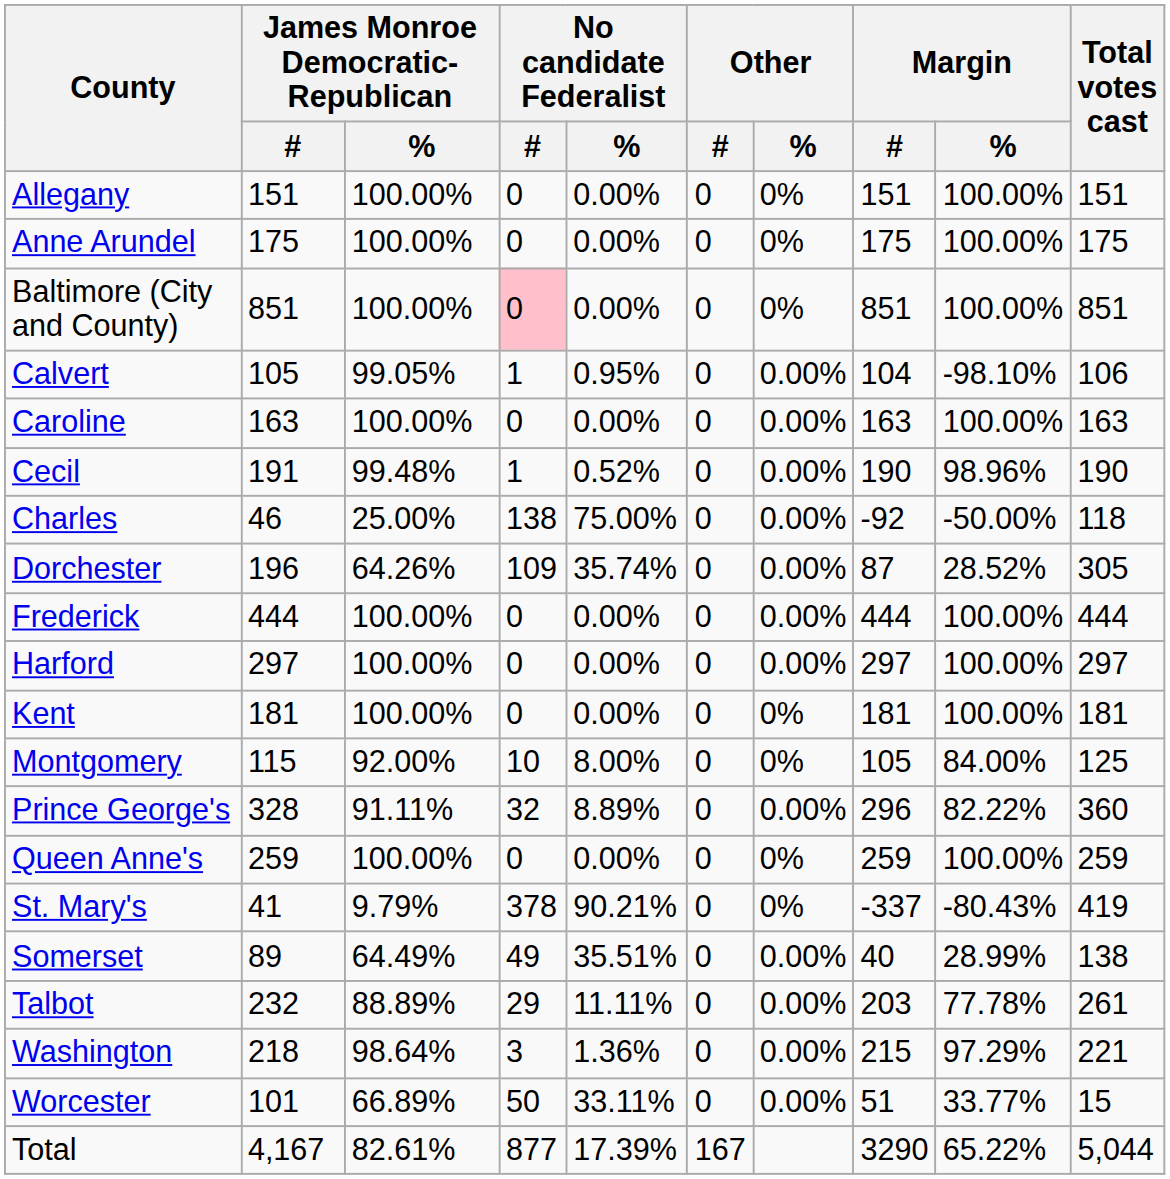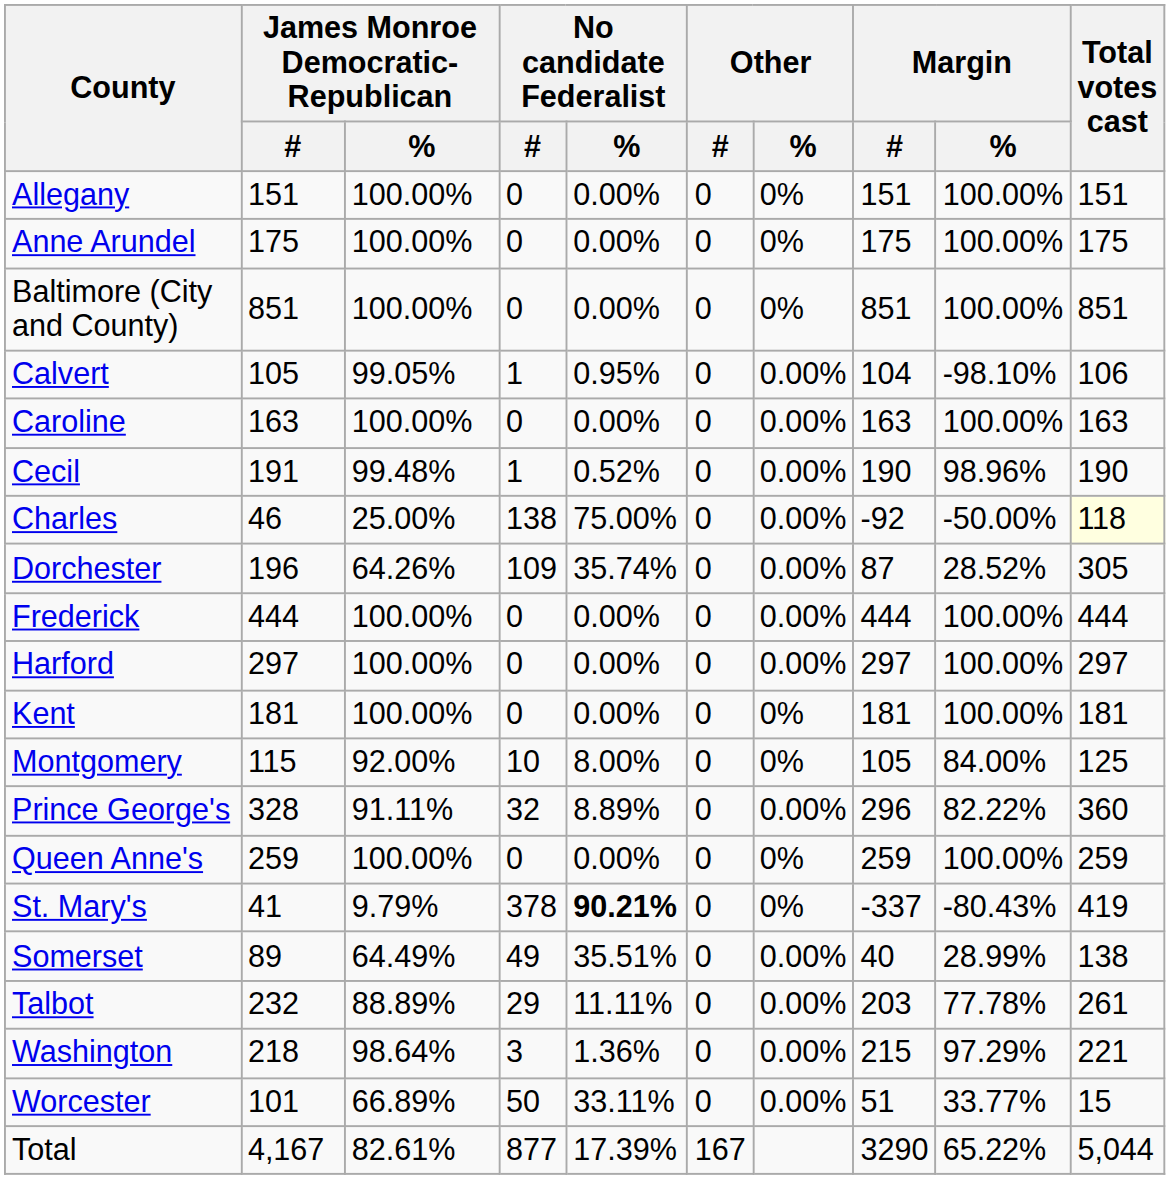(515, 308) pink background -> (515, 308) no background
(1102, 519) no background -> (1102, 519) lightyellow background
(625, 907) normal -> (625, 907) bold
